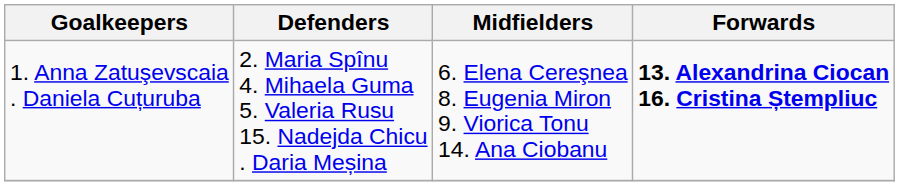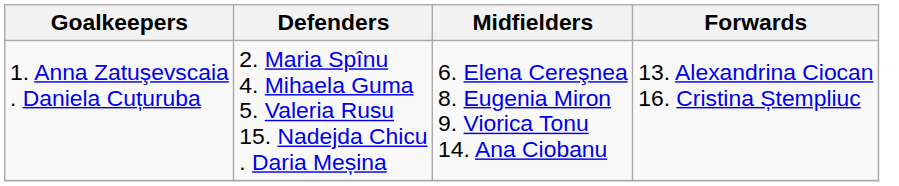(764, 84) bold -> (756, 84) normal
